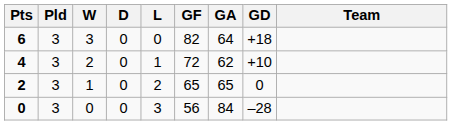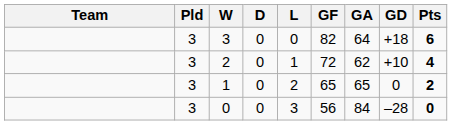columns swapped: (362, 16) <-> (21, 16)
